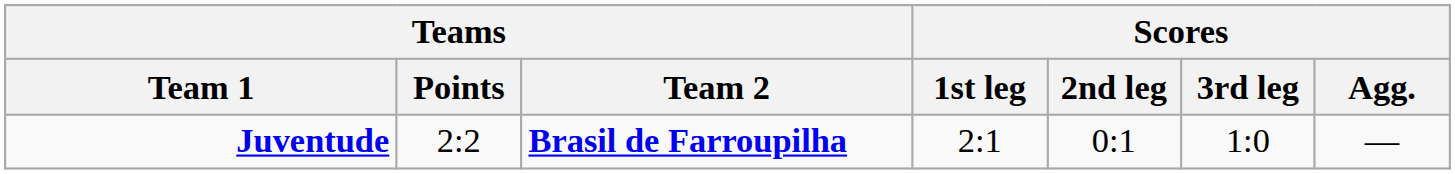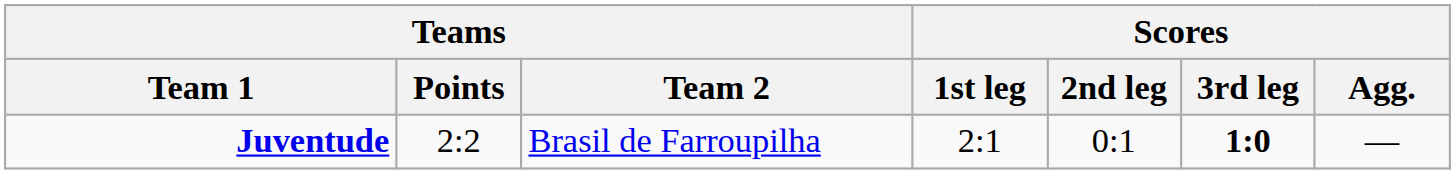(688, 140) bold -> (675, 140) normal
(1248, 140) normal -> (1248, 140) bold
